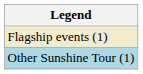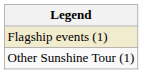(71, 58) lightblue background -> (71, 58) no background
